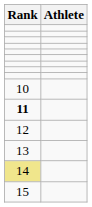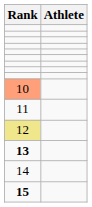(23, 89) no background -> (23, 89) lightsalmon background
(23, 109) bold -> (23, 109) normal
(23, 130) no background -> (23, 130) khaki background
(23, 150) normal -> (23, 150) bold
(23, 171) khaki background -> (23, 171) no background
(23, 191) normal -> (23, 191) bold
